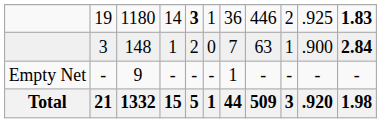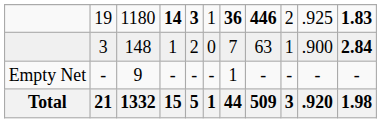(173, 18) normal -> (173, 18) bold
(233, 18) normal -> (233, 18) bold
(263, 18) normal -> (263, 18) bold
